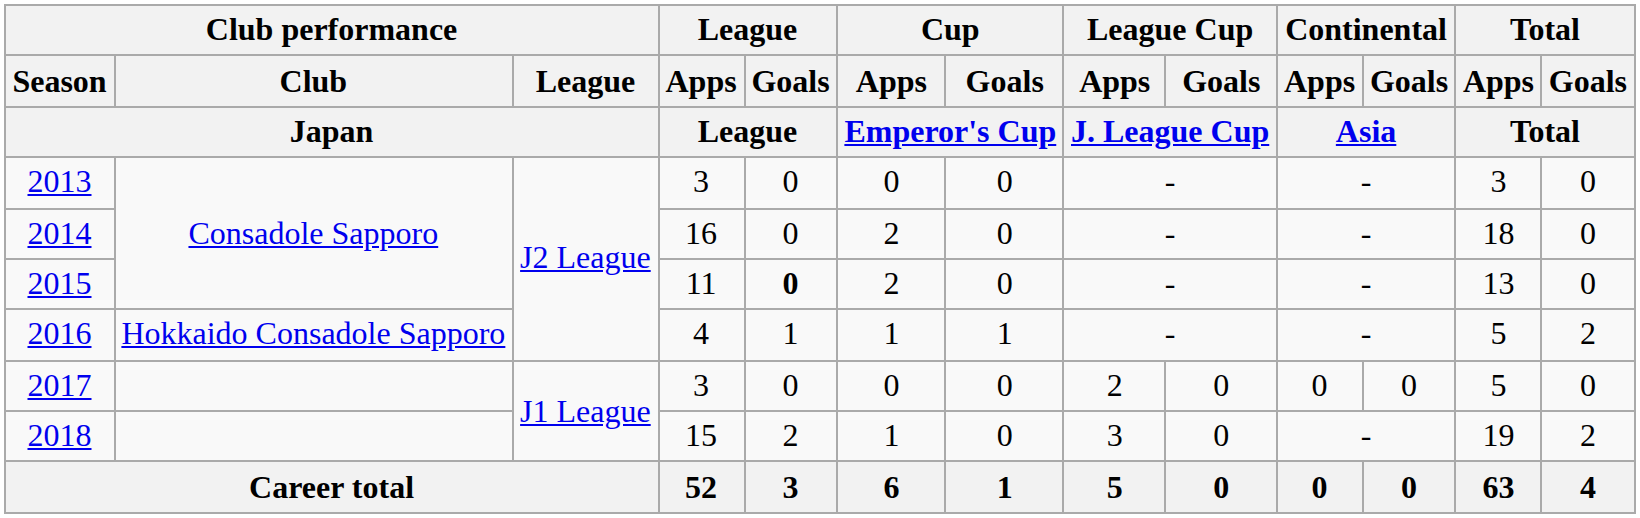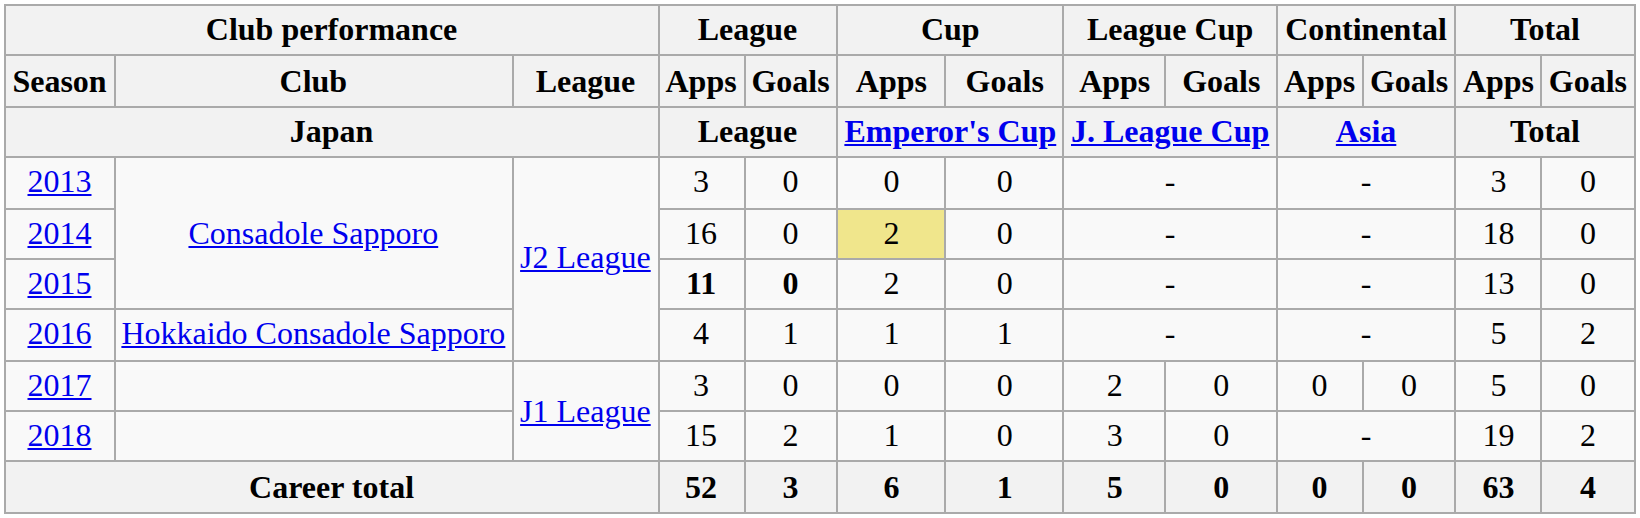(891, 232) no background -> (891, 232) khaki background
(701, 283) normal -> (701, 283) bold
